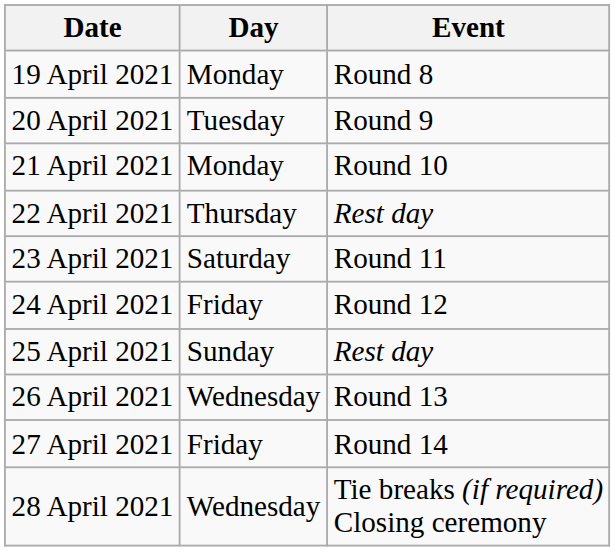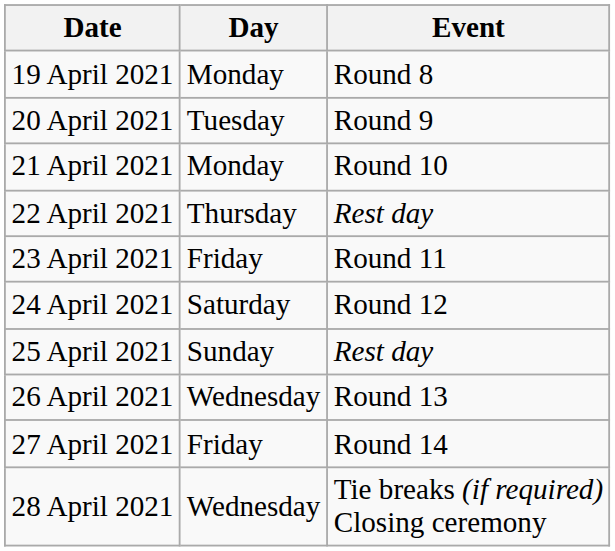(239, 258) Saturday -> (225, 258) Friday
(225, 304) Friday -> (239, 304) Saturday
